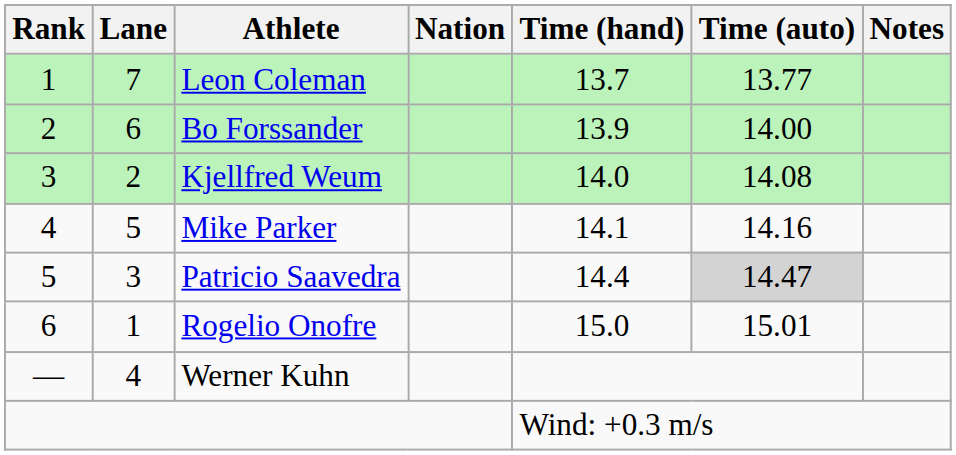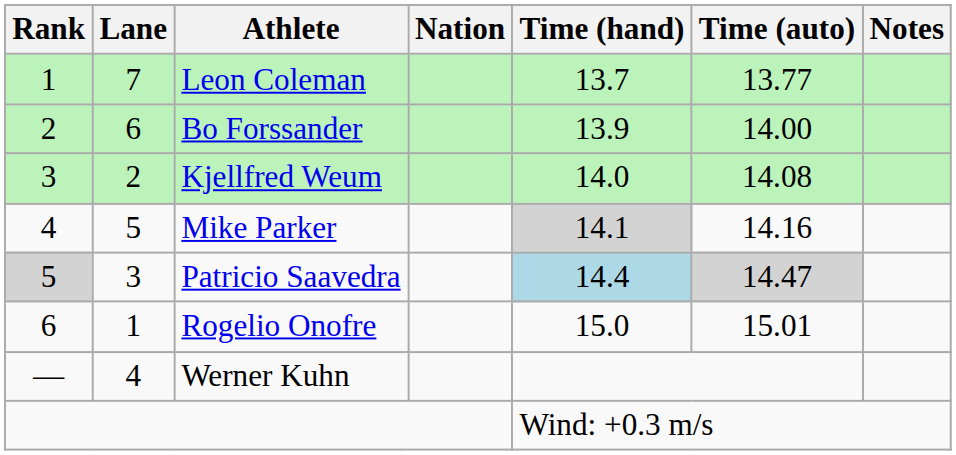(602, 227) no background -> (602, 227) lightgrey background
(49, 276) no background -> (49, 276) lightgrey background
(602, 276) no background -> (602, 276) lightblue background
